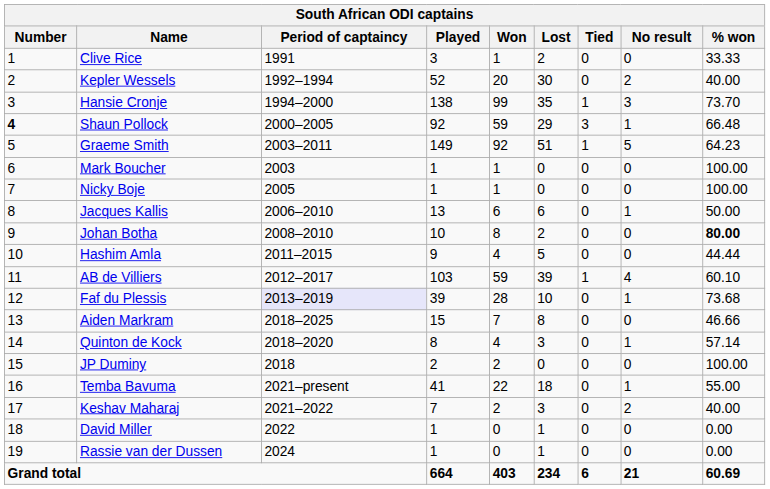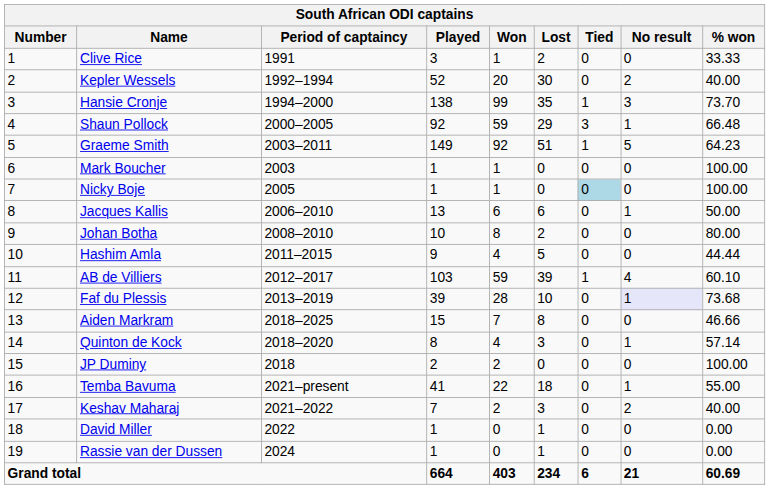(11, 124) bold -> (11, 124) normal
(585, 189) no background -> (585, 189) lightblue background
(723, 233) bold -> (723, 233) normal
(299, 299) lavender background -> (299, 299) no background
(628, 299) no background -> (628, 299) lavender background
